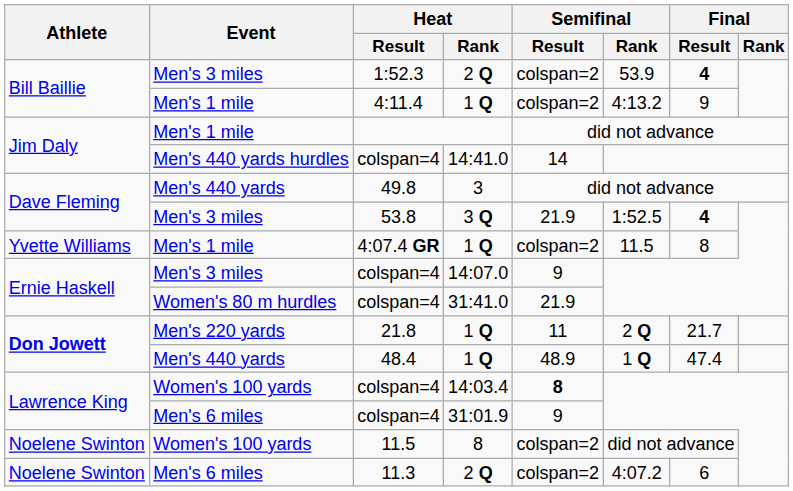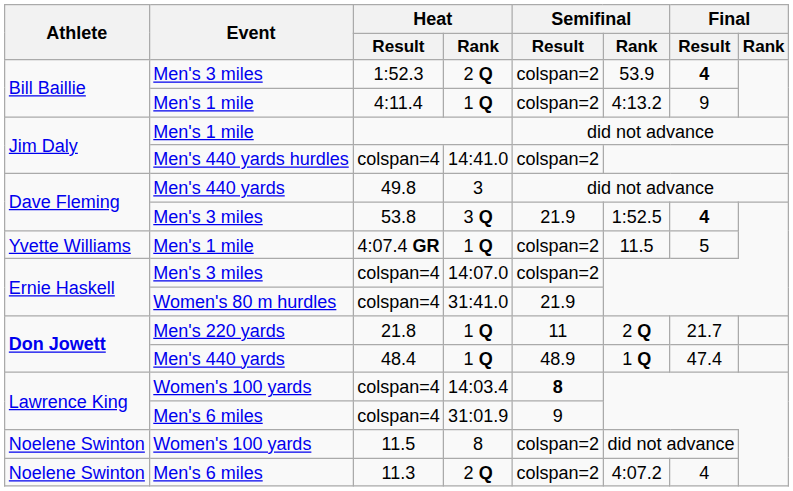(558, 160) 14 -> (558, 160) colspan=2
(704, 245) 8 -> (704, 245) 5
(558, 274) 9 -> (558, 274) colspan=2
(704, 473) 6 -> (704, 473) 4
